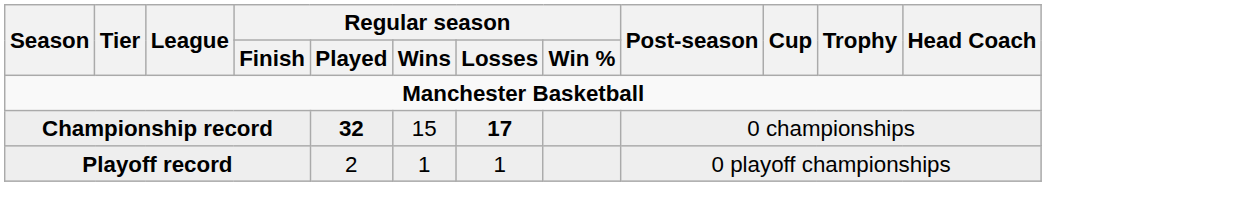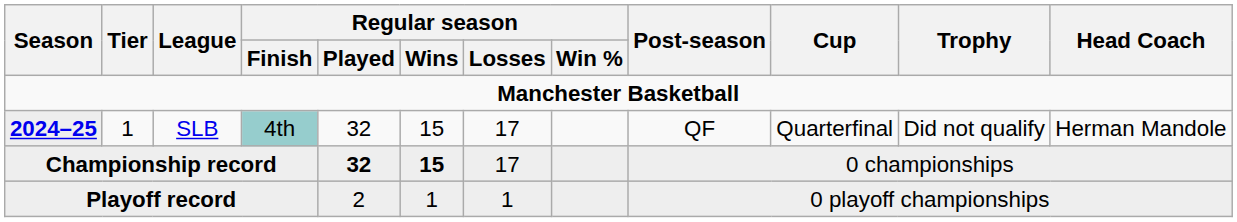+ row: (53, 129)
(424, 129) normal -> (432, 164) bold
(500, 129) bold -> (507, 164) normal
